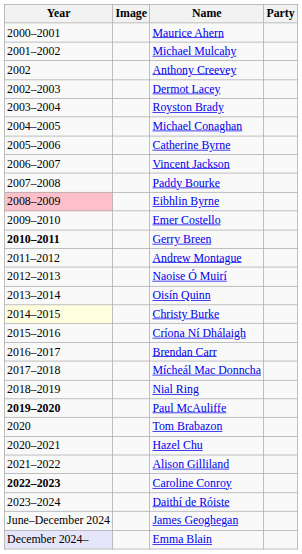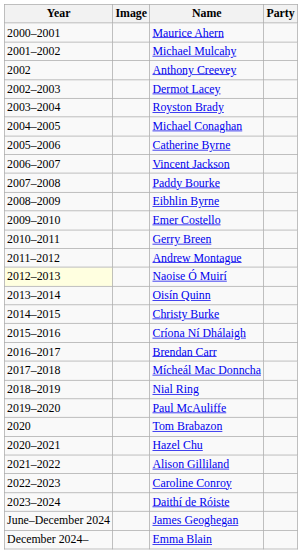(34, 201) pink background -> (34, 201) no background
(33, 239) bold -> (34, 239) normal
(34, 276) no background -> (34, 276) lightyellow background
(34, 314) lightyellow background -> (34, 314) no background
(34, 408) bold -> (34, 408) normal
(34, 483) bold -> (34, 483) normal
(48, 539) lavender background -> (48, 539) no background
